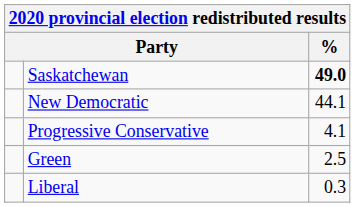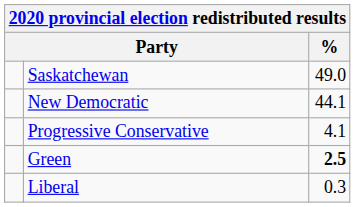(331, 74) bold -> (331, 74) normal
(335, 159) normal -> (335, 159) bold
